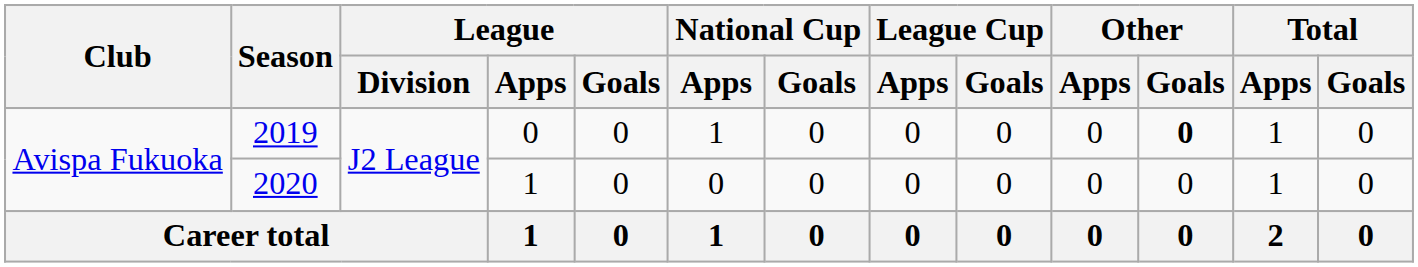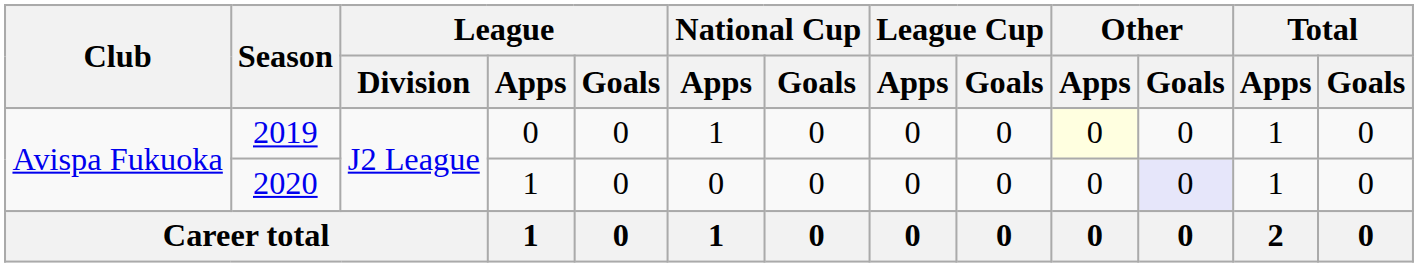(1095, 132) no background -> (1095, 132) lightyellow background
(1185, 132) bold -> (1185, 132) normal
(1185, 183) no background -> (1185, 183) lavender background
